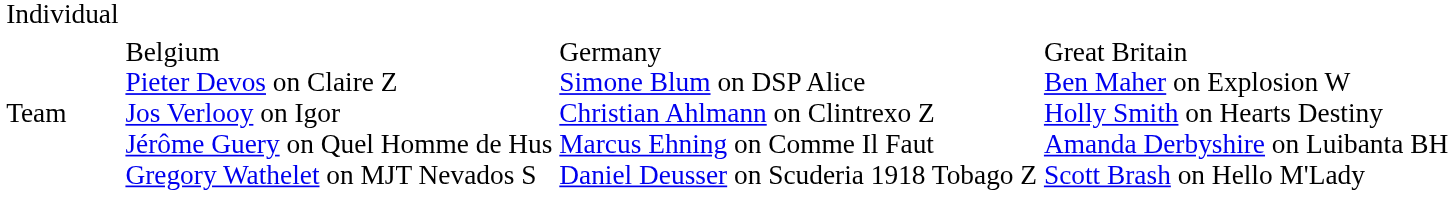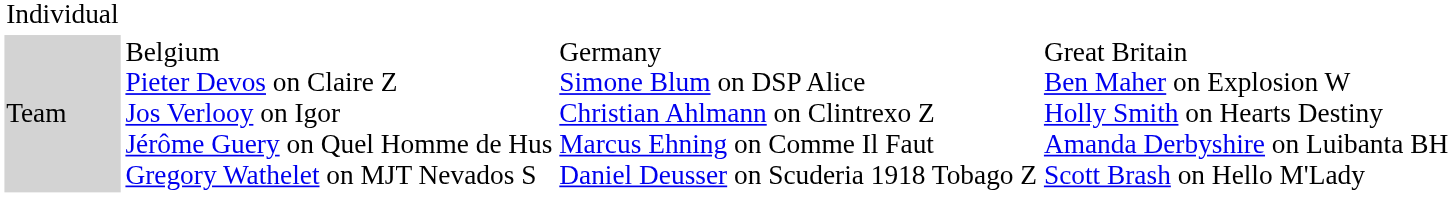(36, 113) no background -> (36, 113) lightgrey background
